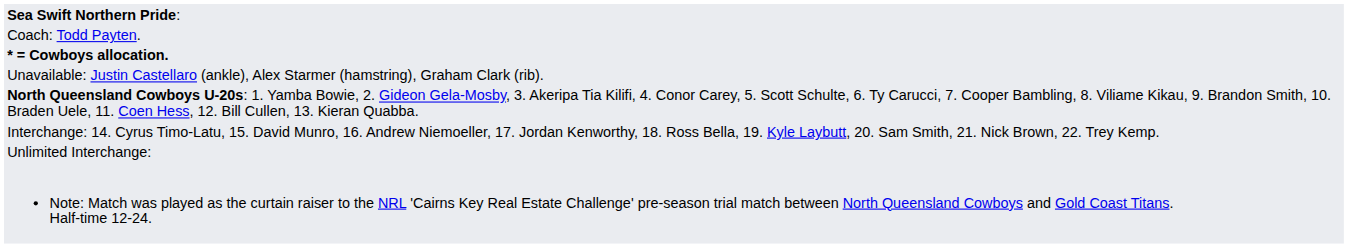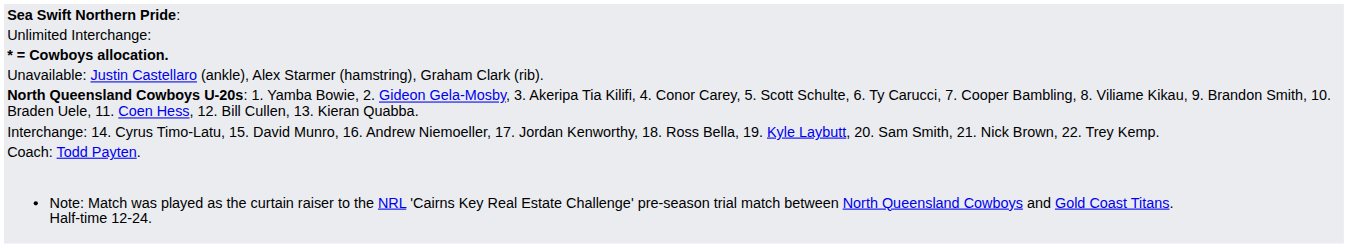(74, 35) Coach: Todd Payten. -> (79, 35) Unlimited Interchange:
(79, 152) Unlimited Interchange: -> (74, 152) Coach: Todd Payten.
